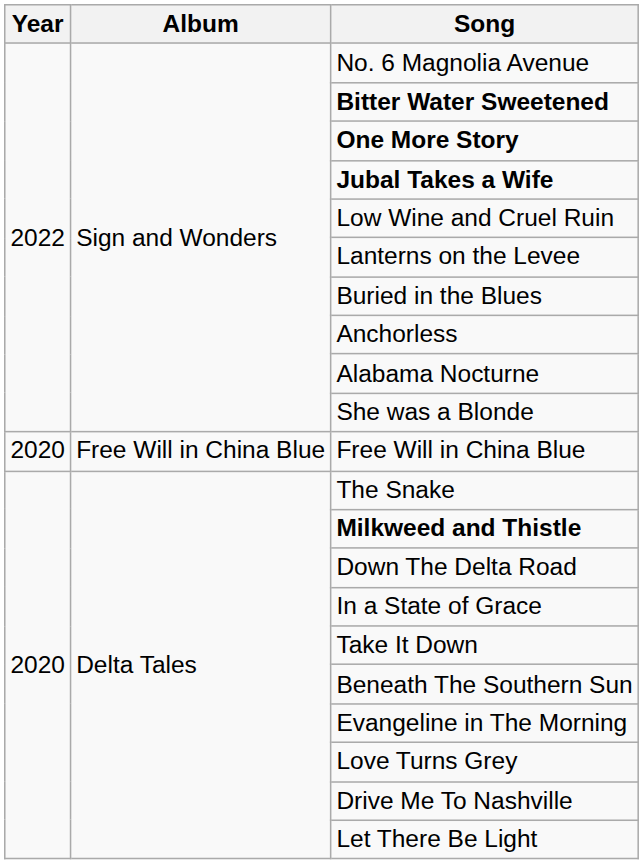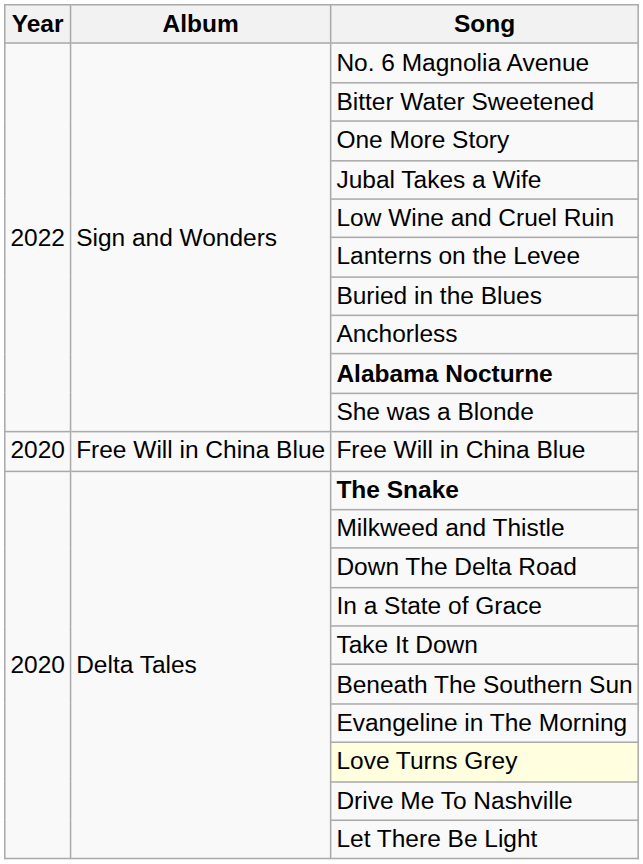(473, 101) bold -> (465, 101) normal
(428, 140) bold -> (423, 140) normal
(445, 179) bold -> (439, 179) normal
(438, 373) normal -> (445, 373) bold
(396, 489) normal -> (398, 489) bold
(459, 528) bold -> (450, 528) normal
(427, 761) no background -> (427, 761) lightyellow background
